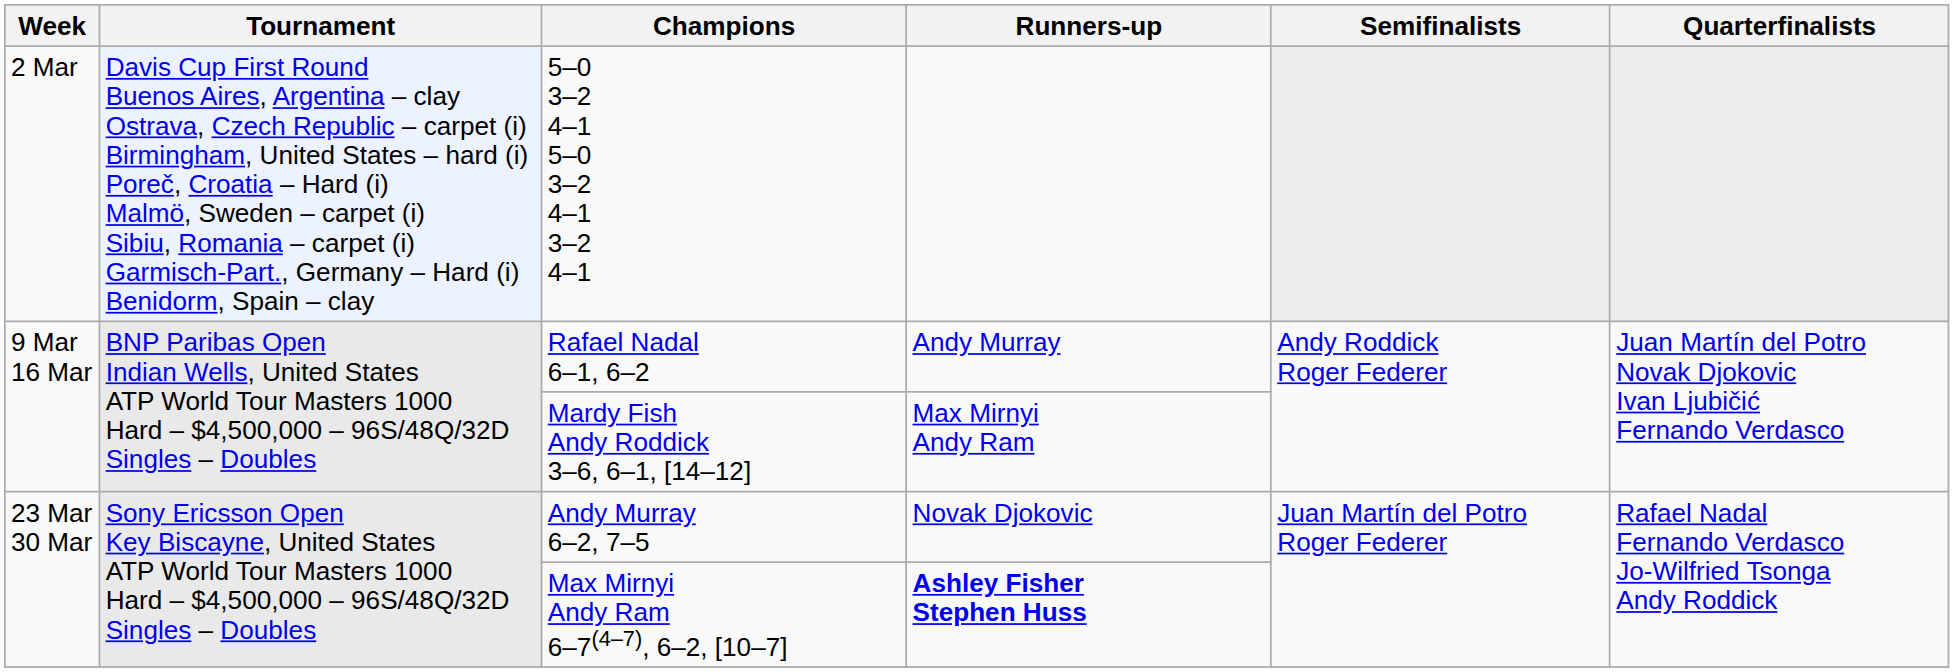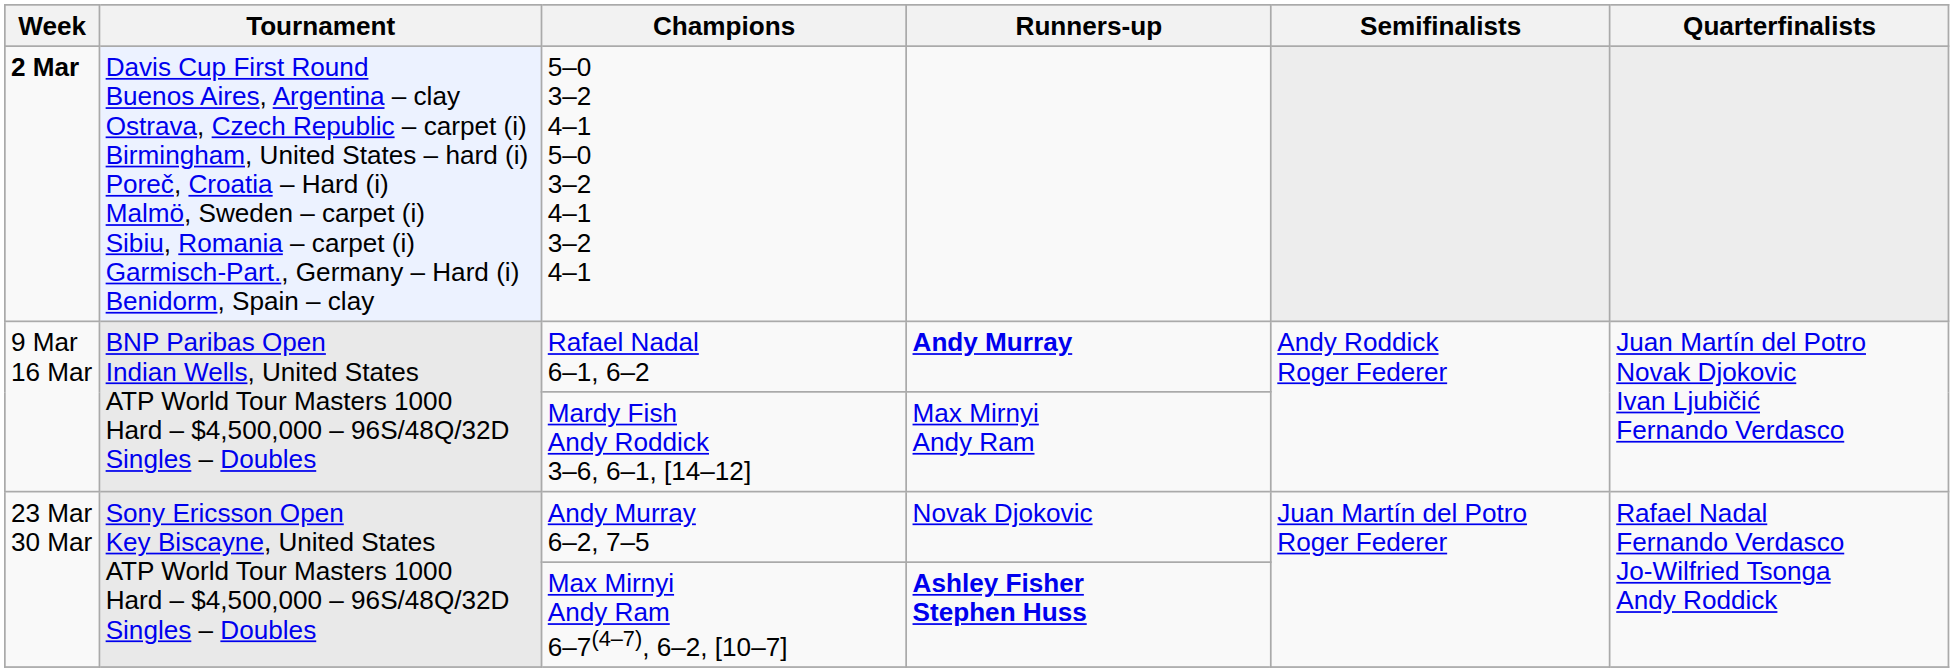(44, 67) normal -> (45, 67) bold
(987, 342) normal -> (992, 342) bold
